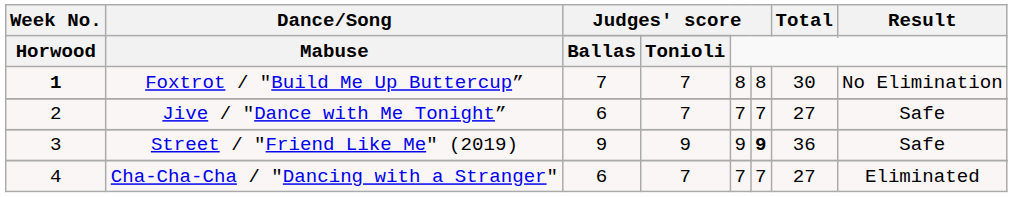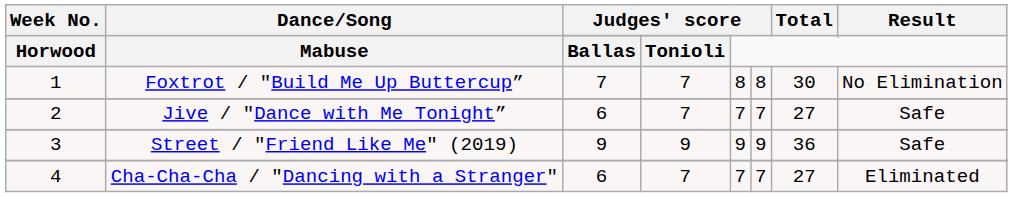(56, 83) bold -> (56, 83) normal
(761, 145) bold -> (761, 145) normal
